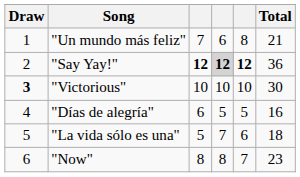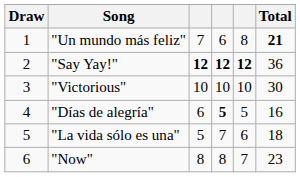(275, 40) normal -> (275, 40) bold
(222, 64) lightgrey background -> (222, 64) no background
(26, 87) bold -> (26, 87) normal
(222, 111) normal -> (222, 111) bold
